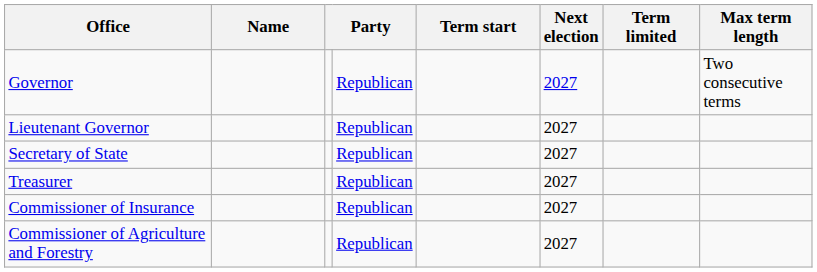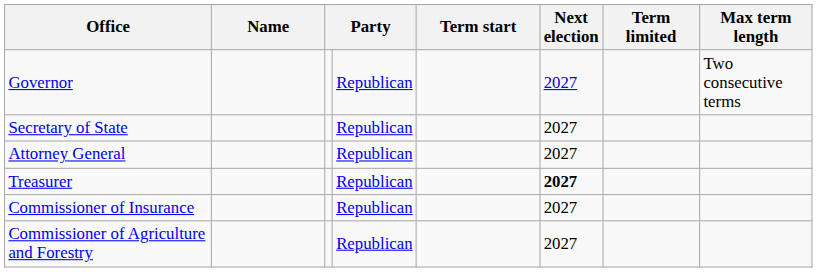- row: (79, 127)
+ row: (67, 154)
(560, 181) normal -> (560, 181) bold
